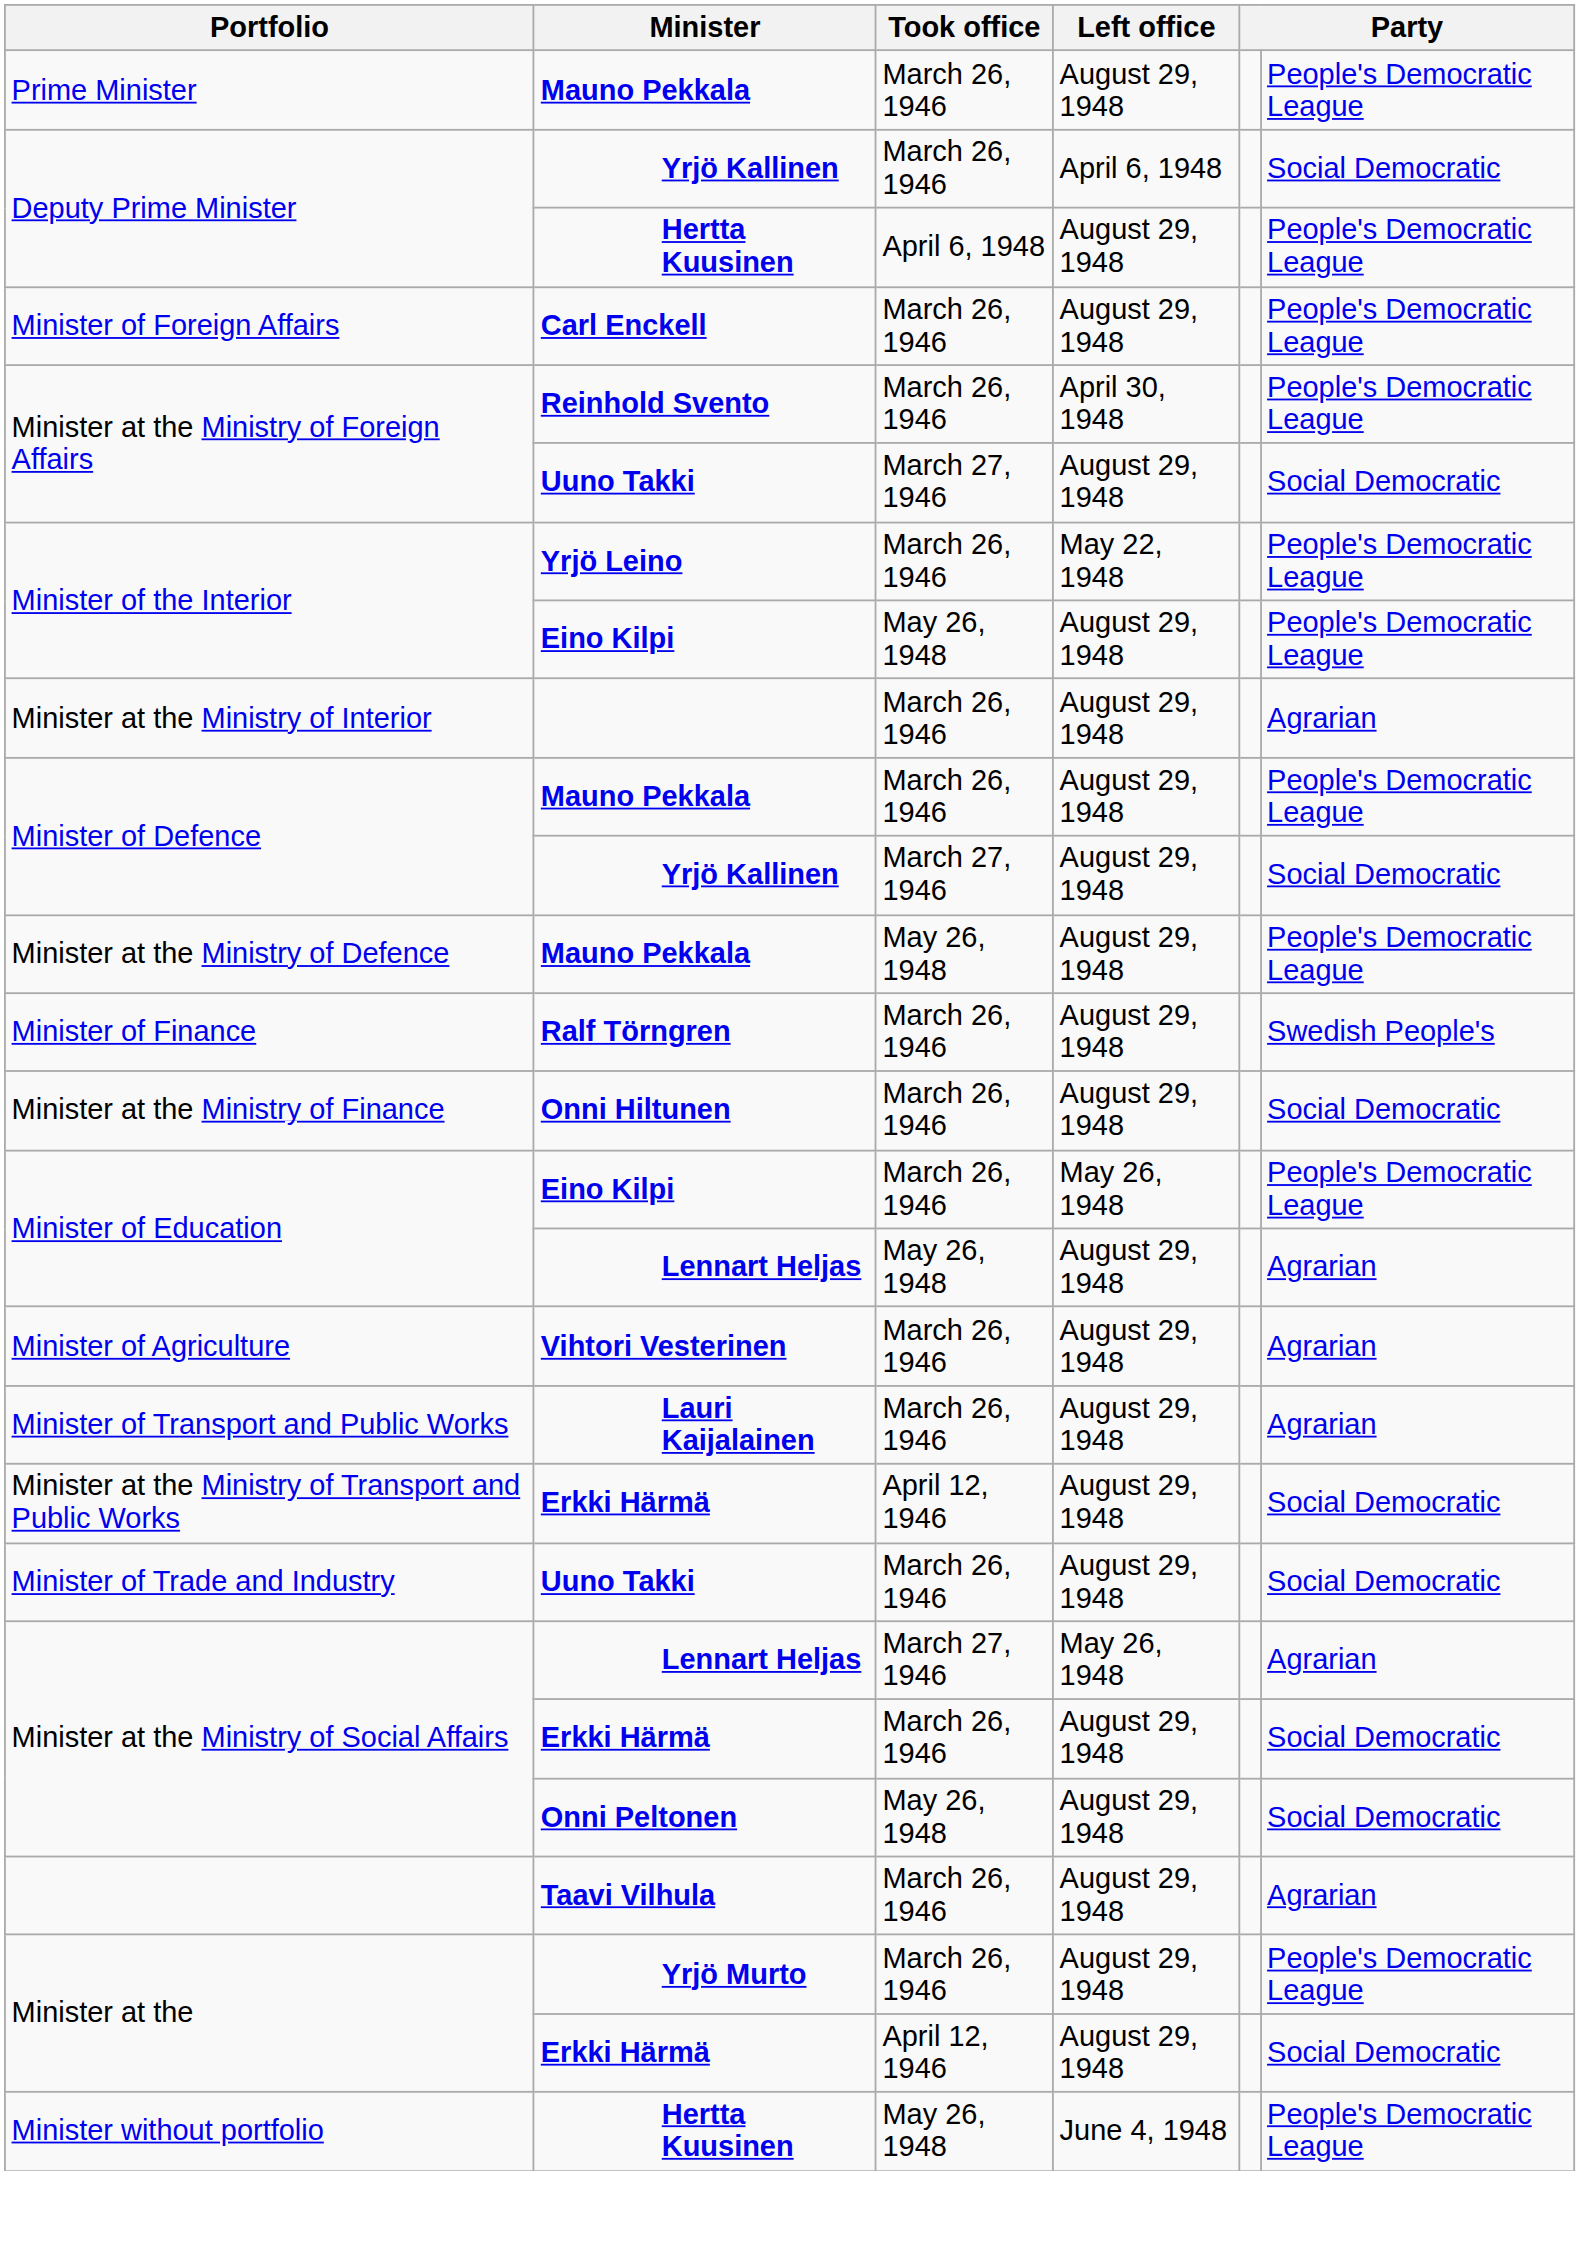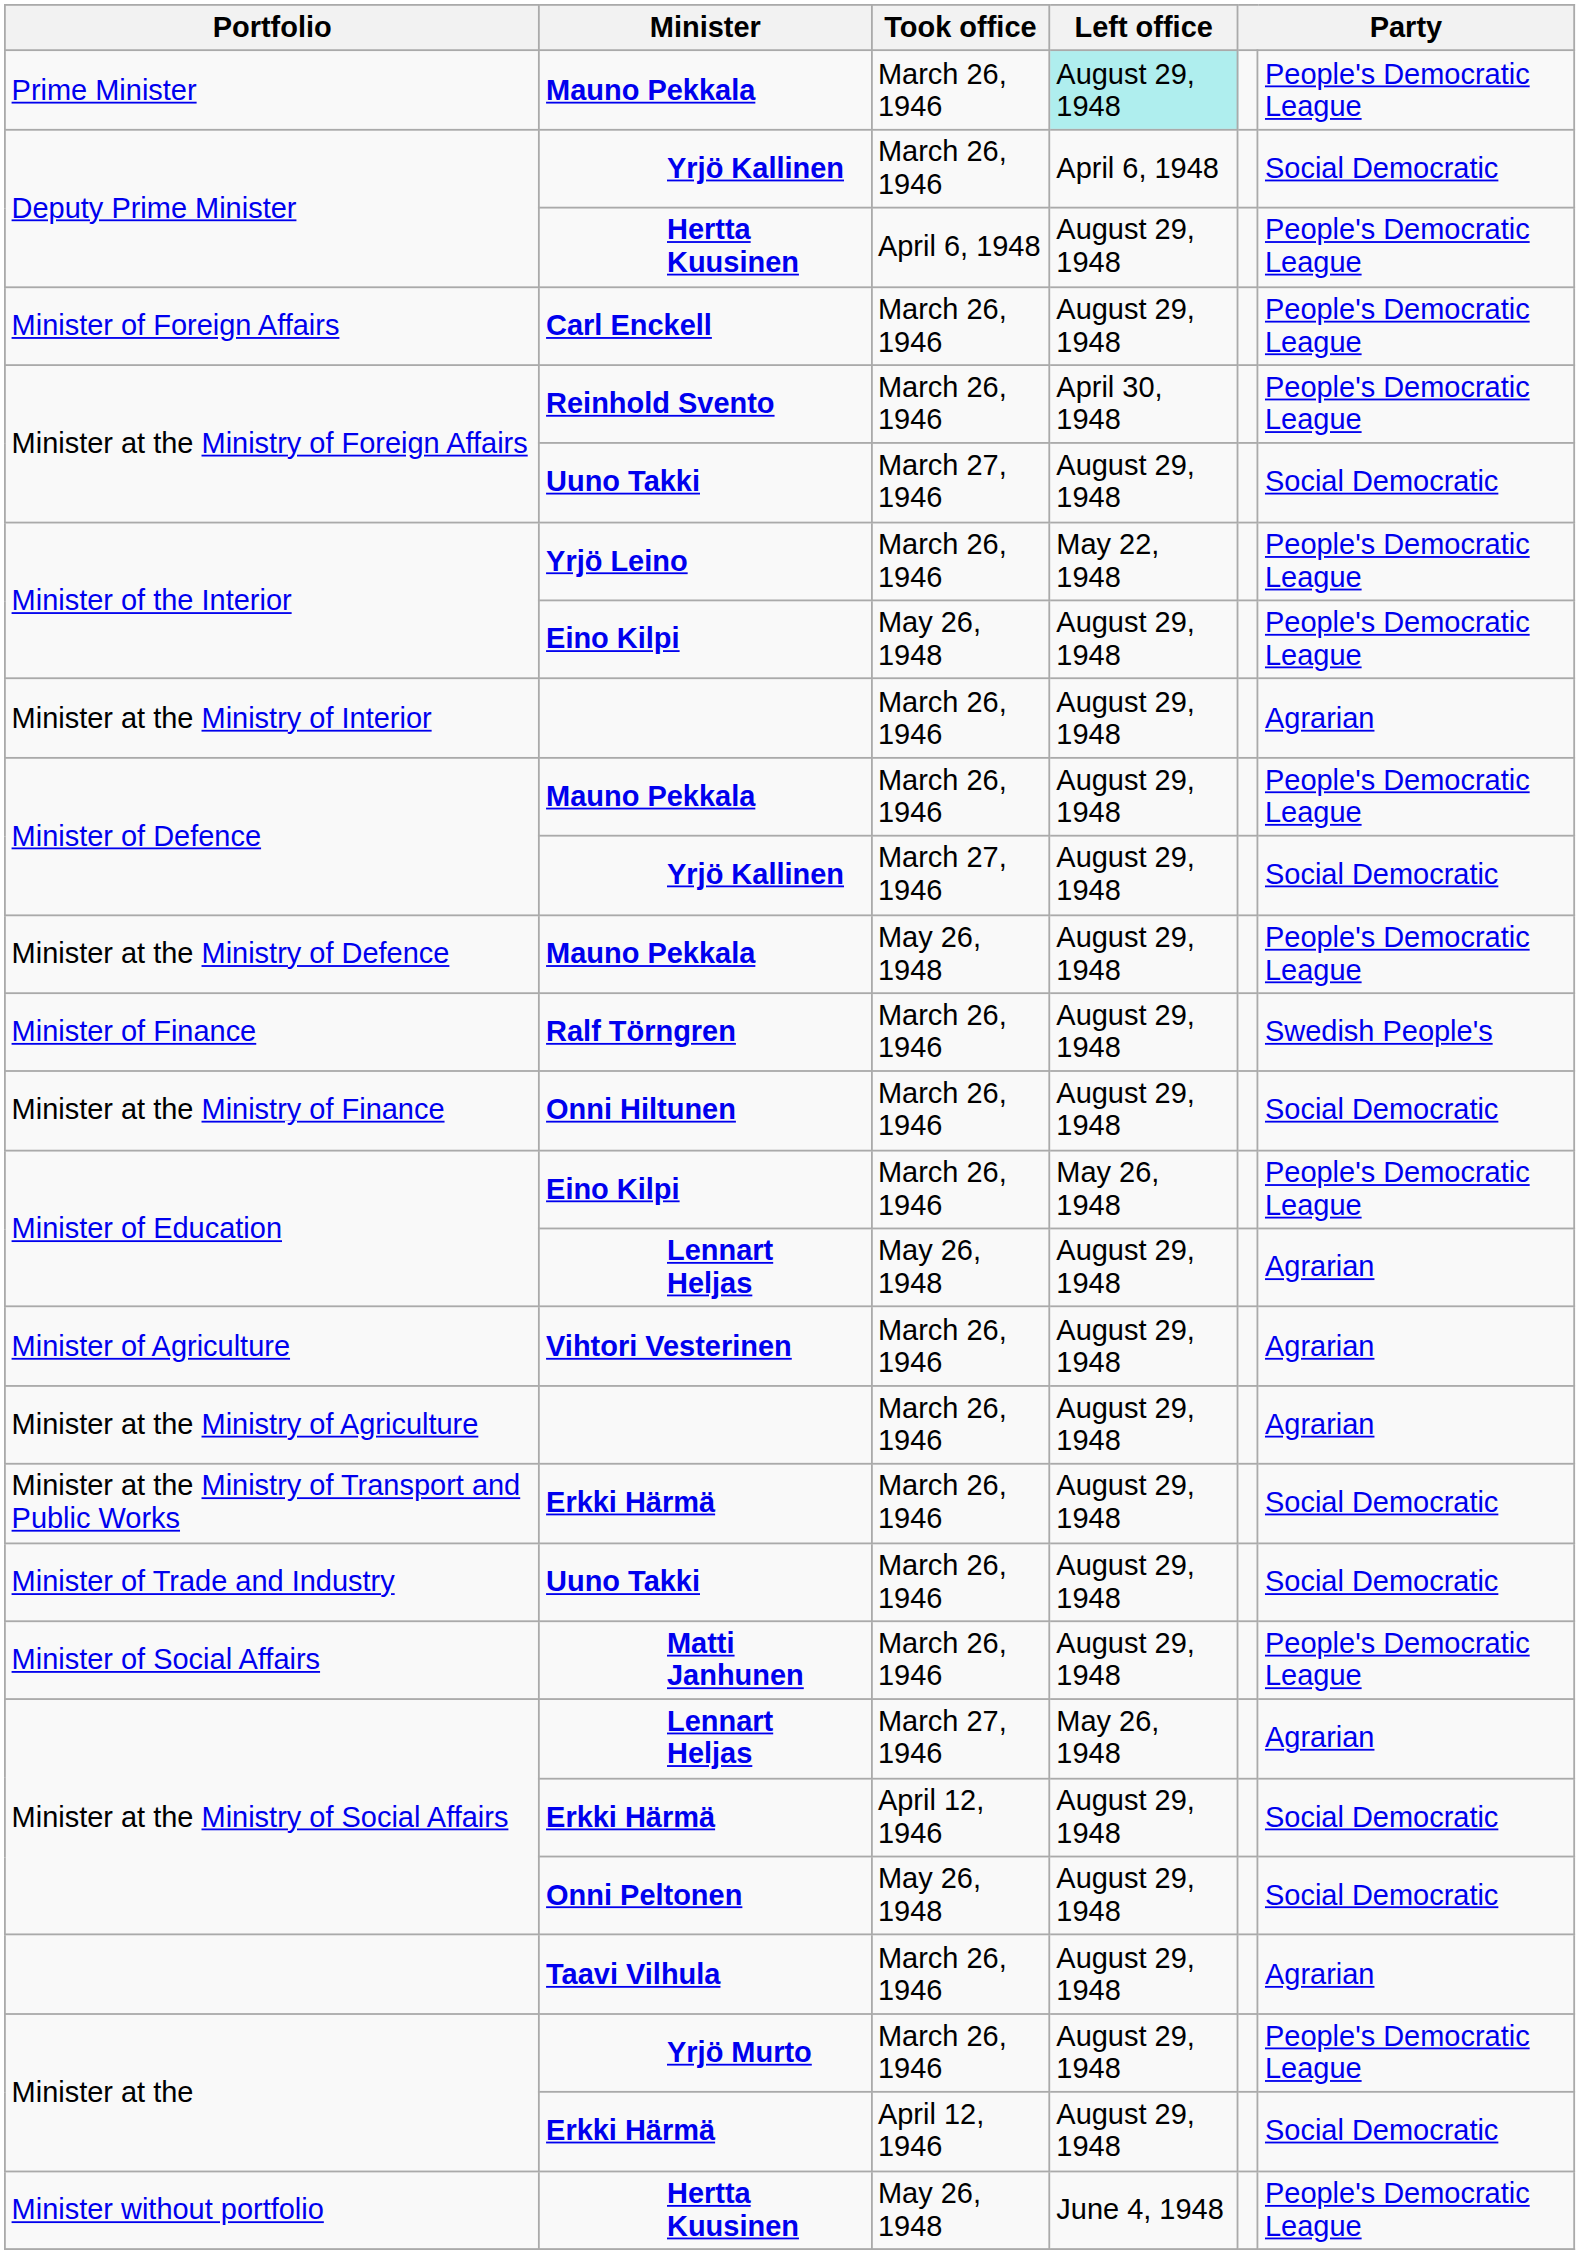(1129, 89) no background -> (1126, 89) paleturquoise background
+ row: (245, 1424)
- row: (260, 1424)
(936, 1502) April 12, 1946 -> (942, 1502) March 26, 1946
+ row: (166, 1659)
(947, 1738) March 26, 1946 -> (931, 1816) April 12, 1946
